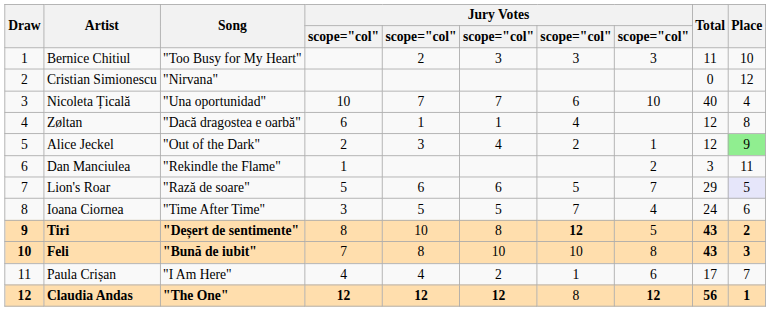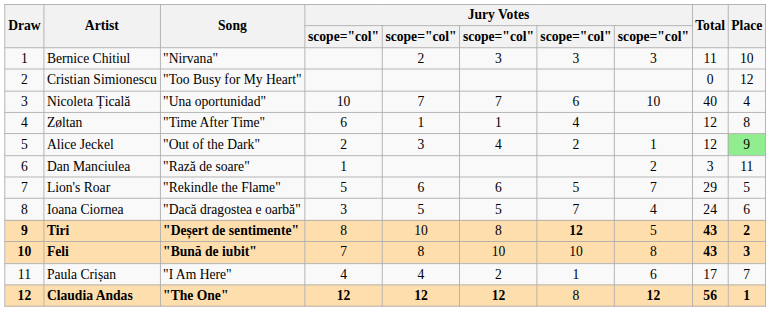(232, 58) "Too Busy for My Heart" -> (191, 58) "Nirvana"
(191, 79) "Nirvana" -> (232, 79) "Too Busy for My Heart"
(232, 123) "Dacă dragostea e oarbă" -> (214, 123) "Time After Time"
(222, 166) "Rekindle the Flame" -> (206, 166) "Rază de soare"
(206, 187) "Rază de soare" -> (222, 187) "Rekindle the Flame"
(747, 187) lavender background -> (747, 187) no background
(214, 209) "Time After Time" -> (232, 209) "Dacă dragostea e oarbă"
